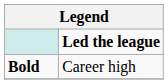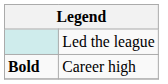(111, 41) bold -> (109, 41) normal
